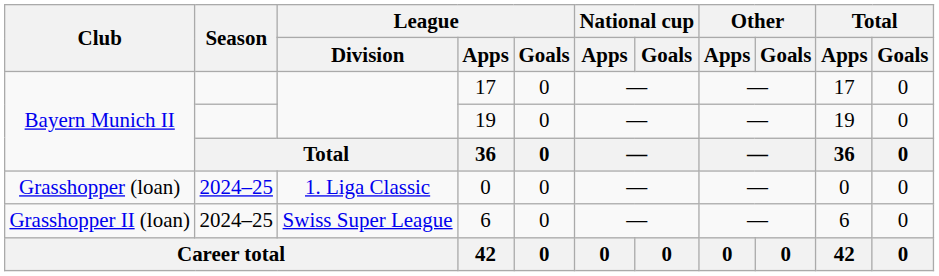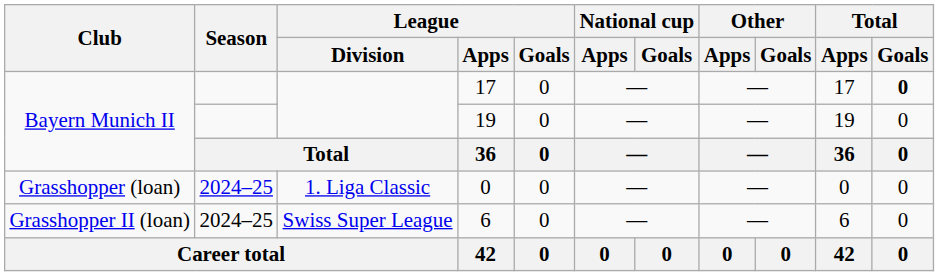(903, 87) normal -> (903, 87) bold
